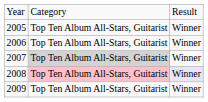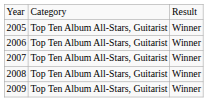(99, 58) lightgrey background -> (99, 58) no background
(99, 74) pink background -> (99, 74) no background
(187, 74) lavender background -> (187, 74) no background
